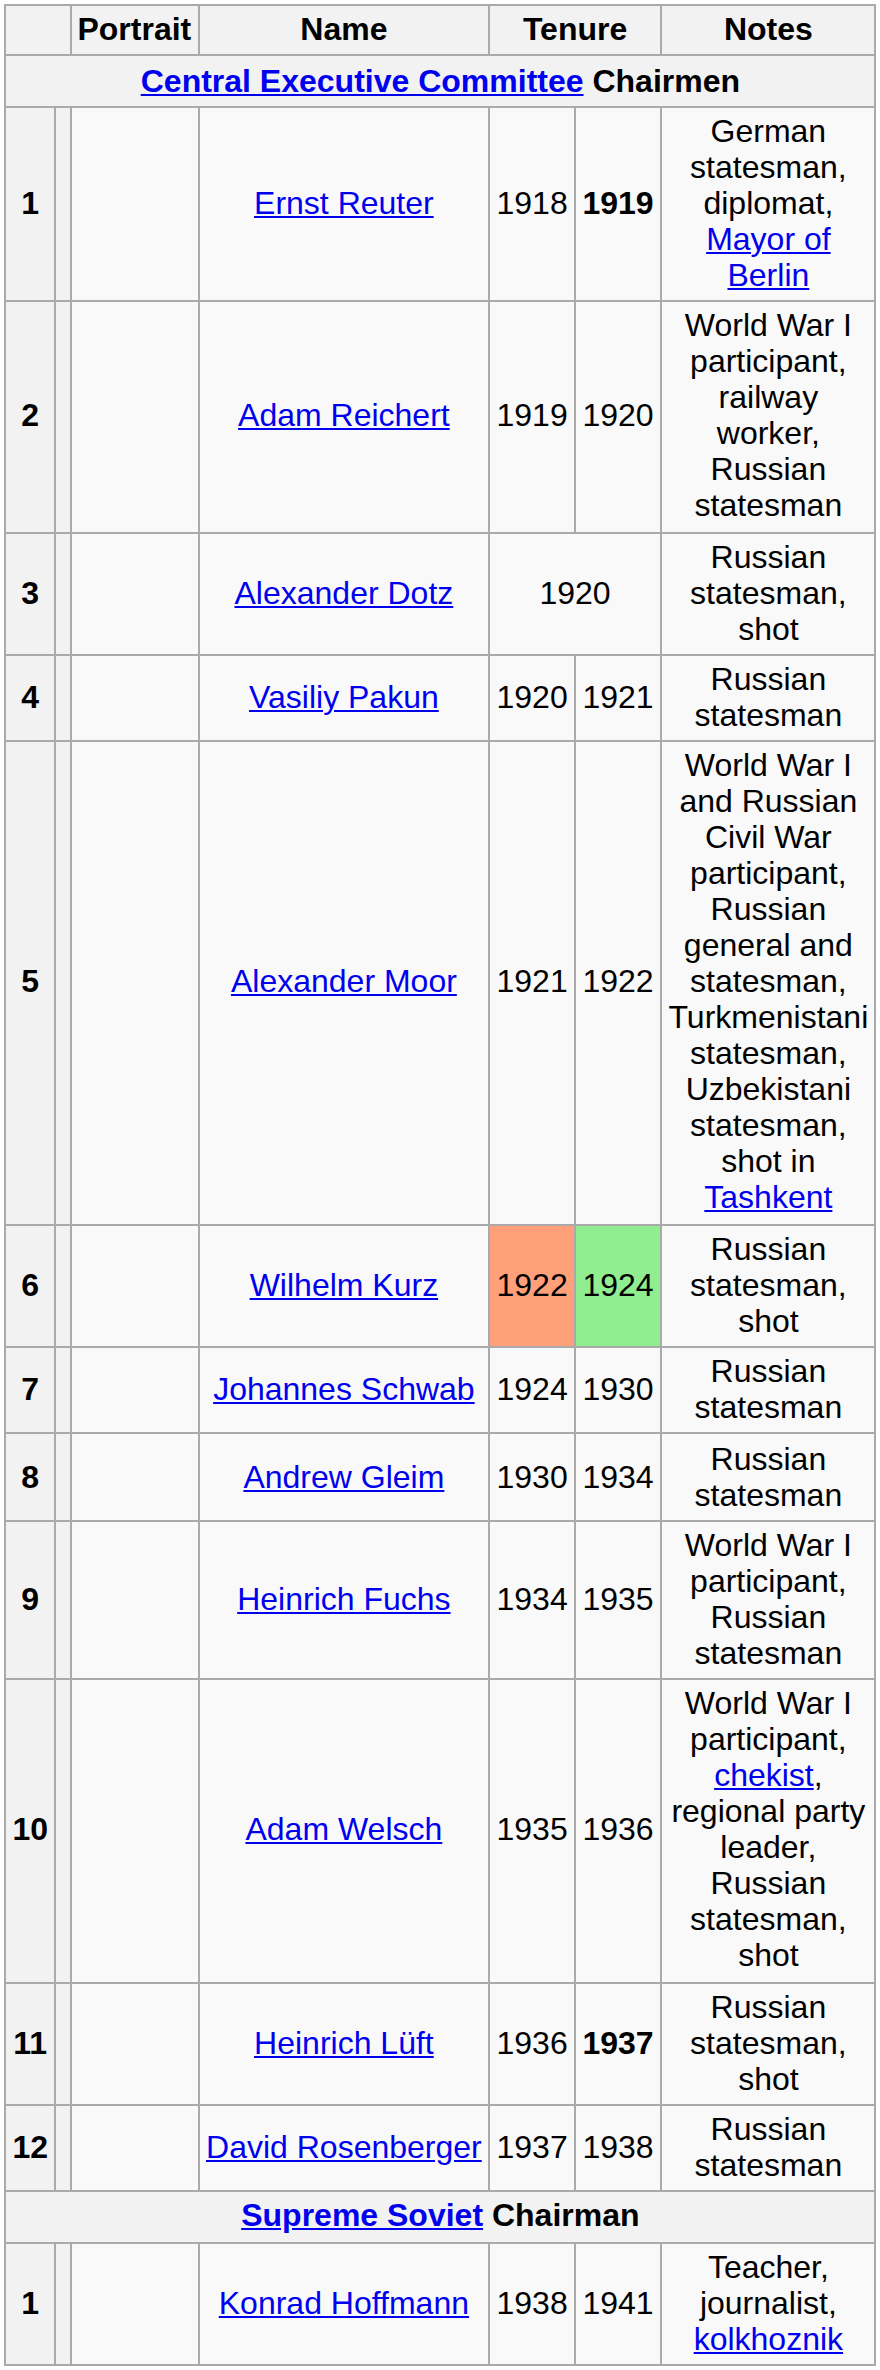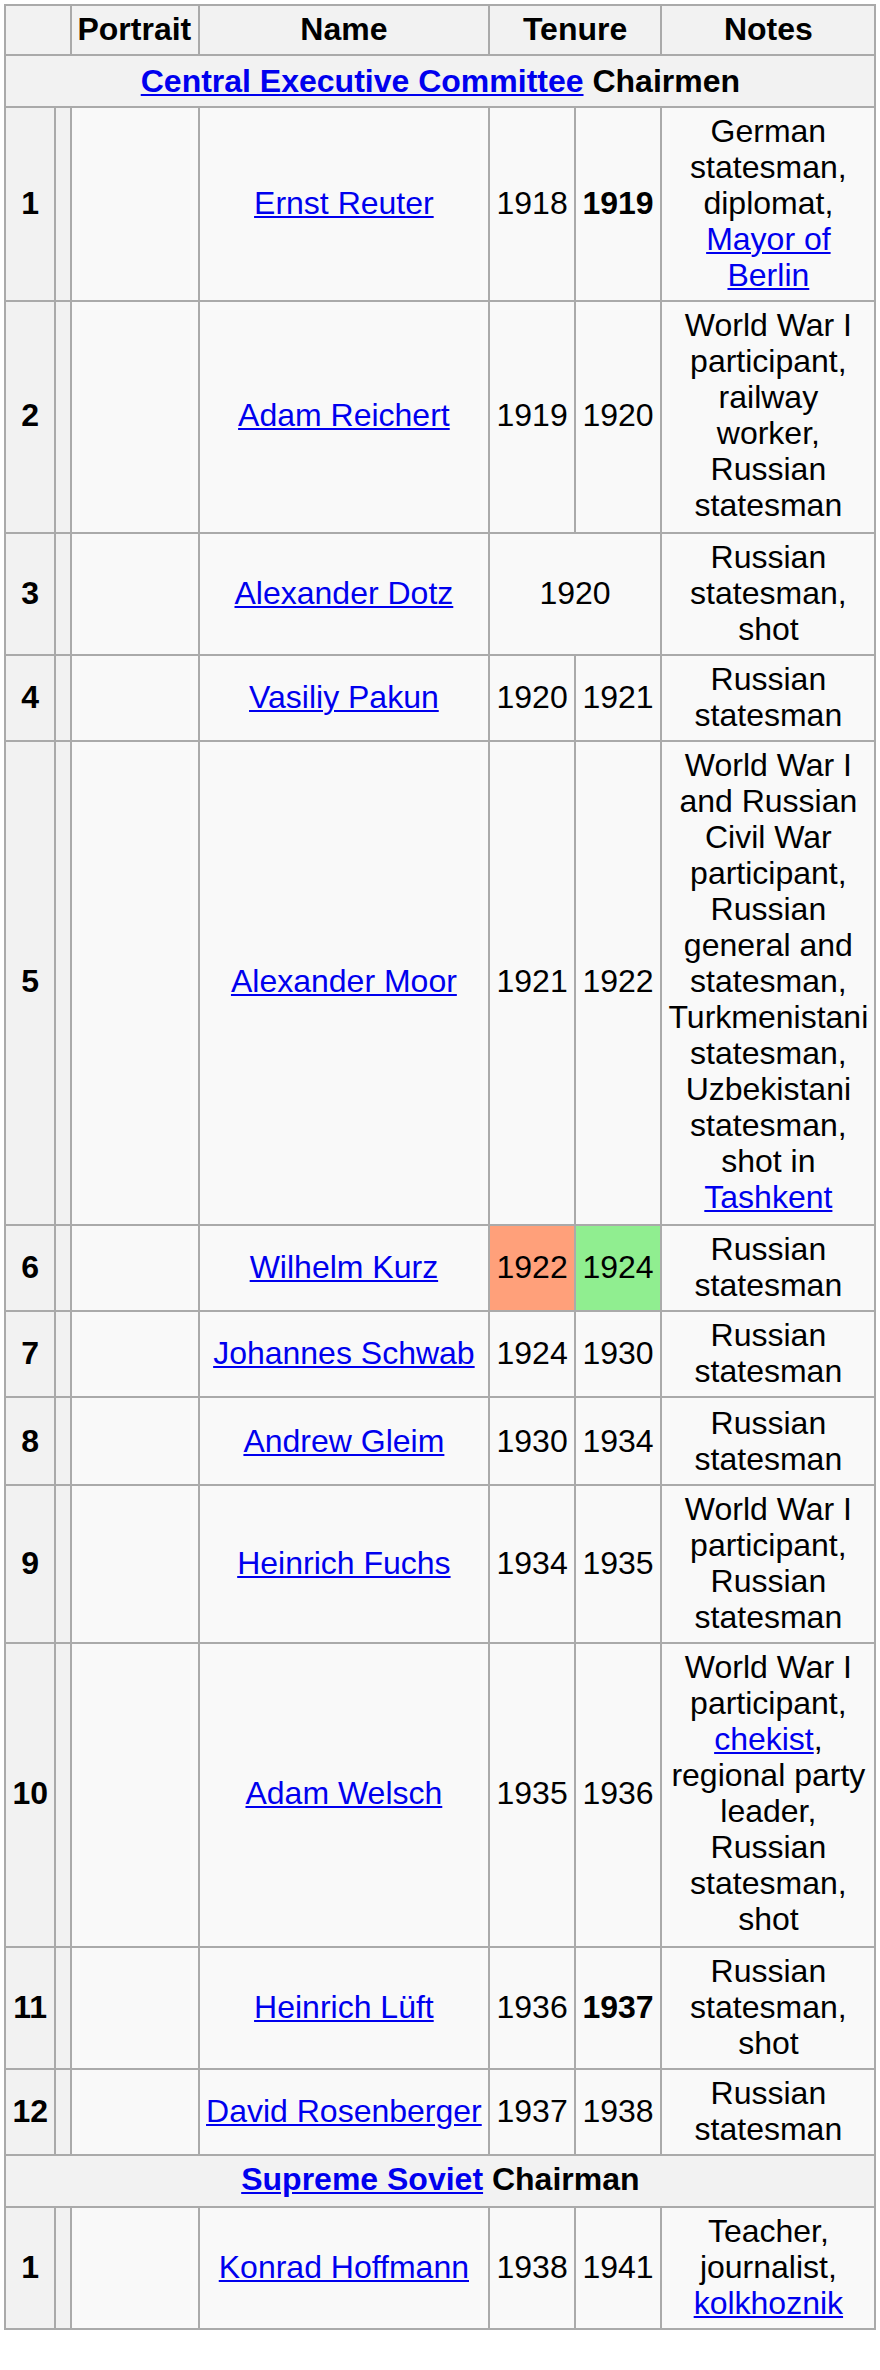(768, 1285) Russian statesman, shot -> (768, 1267) Russian statesman
